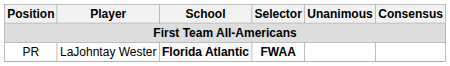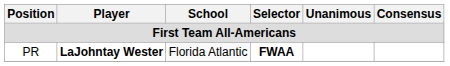(108, 52) normal -> (112, 52) bold
(205, 52) bold -> (208, 52) normal
